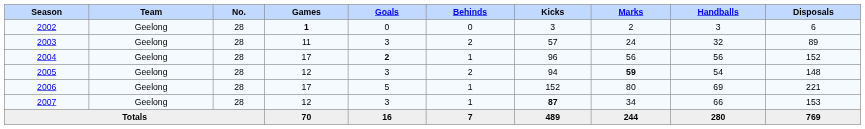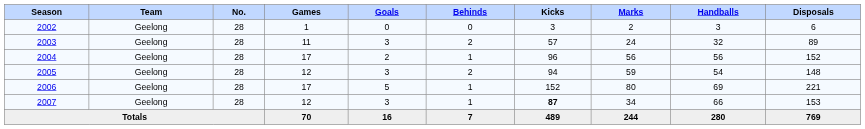(306, 27) bold -> (306, 27) normal
(387, 57) bold -> (387, 57) normal
(631, 72) bold -> (631, 72) normal
